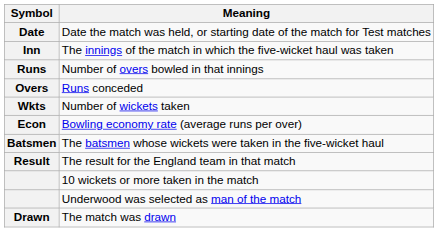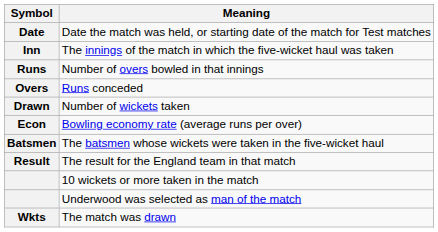(32, 106) Wkts -> (32, 106) Drawn
(32, 217) Drawn -> (32, 217) Wkts
